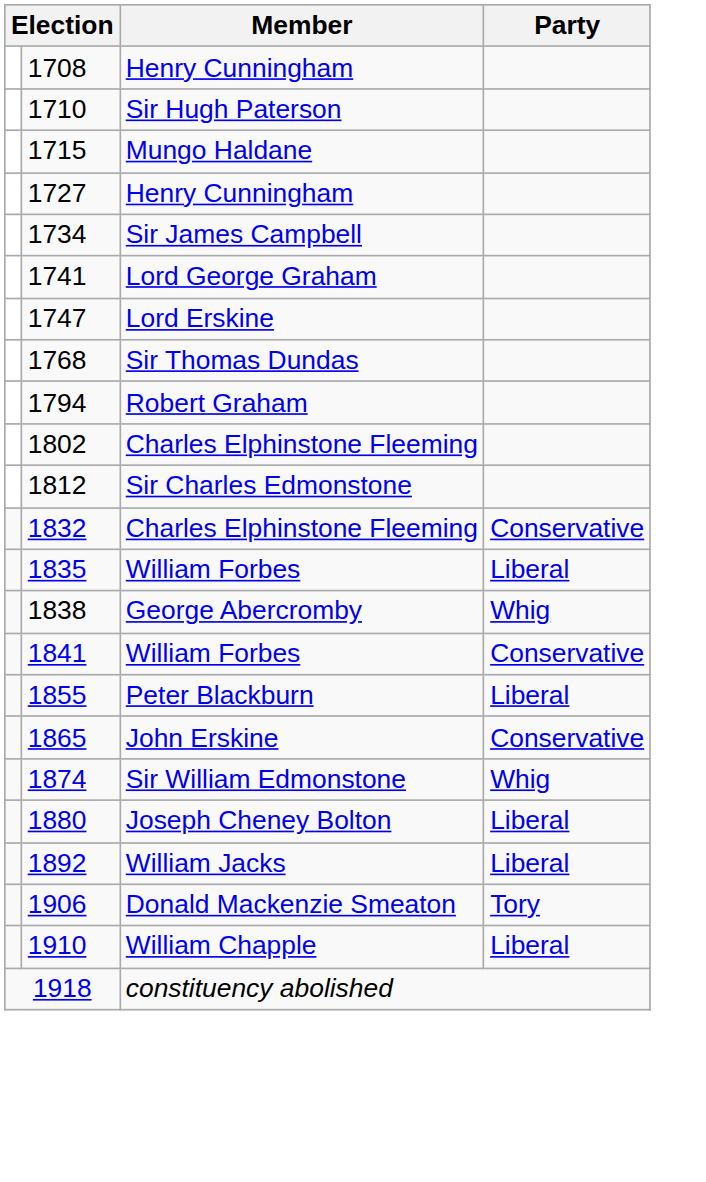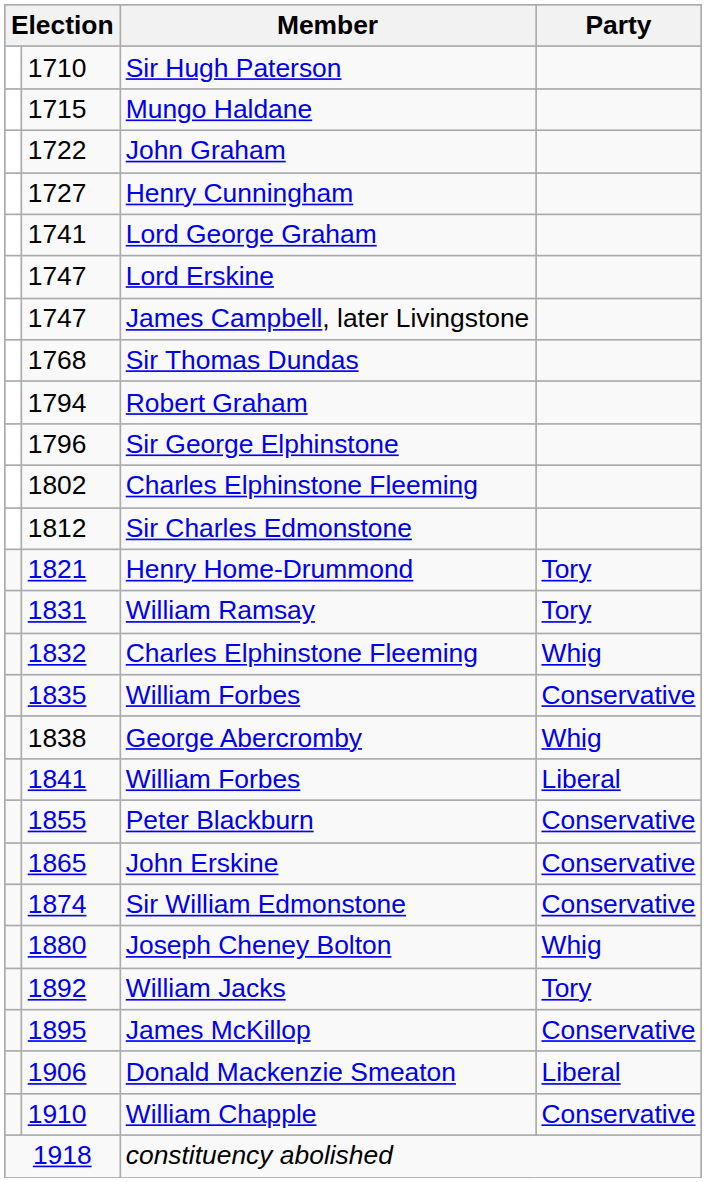- row: (57, 67)
+ row: (57, 151)
- row: (57, 234)
+ row: (57, 318)
+ row: (57, 444)
+ row: (57, 569)
+ row: (57, 611)
(567, 527) Conservative -> (572, 653) Whig
(530, 569) Liberal -> (618, 695) Conservative
(567, 653) Conservative -> (581, 779) Liberal
(530, 695) Liberal -> (618, 820) Conservative
(520, 779) Whig -> (618, 904) Conservative
(530, 820) Liberal -> (572, 946) Whig
(530, 862) Liberal -> (566, 988) Tory
+ row: (57, 1030)
(515, 904) Tory -> (581, 1072) Liberal
(530, 946) Liberal -> (618, 1114) Conservative
